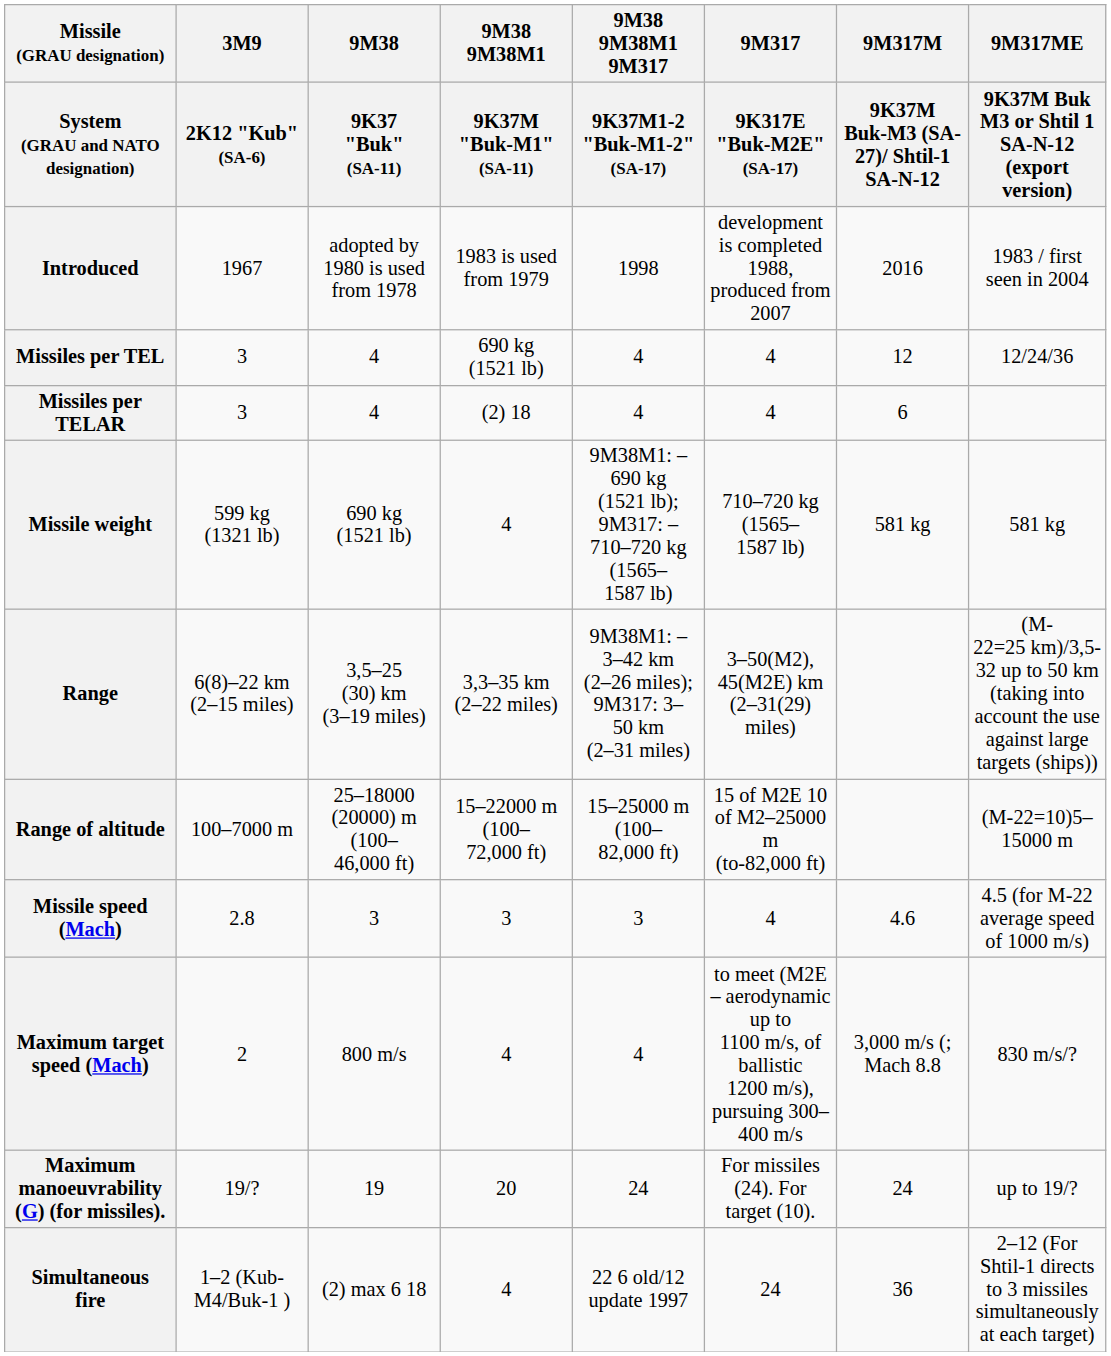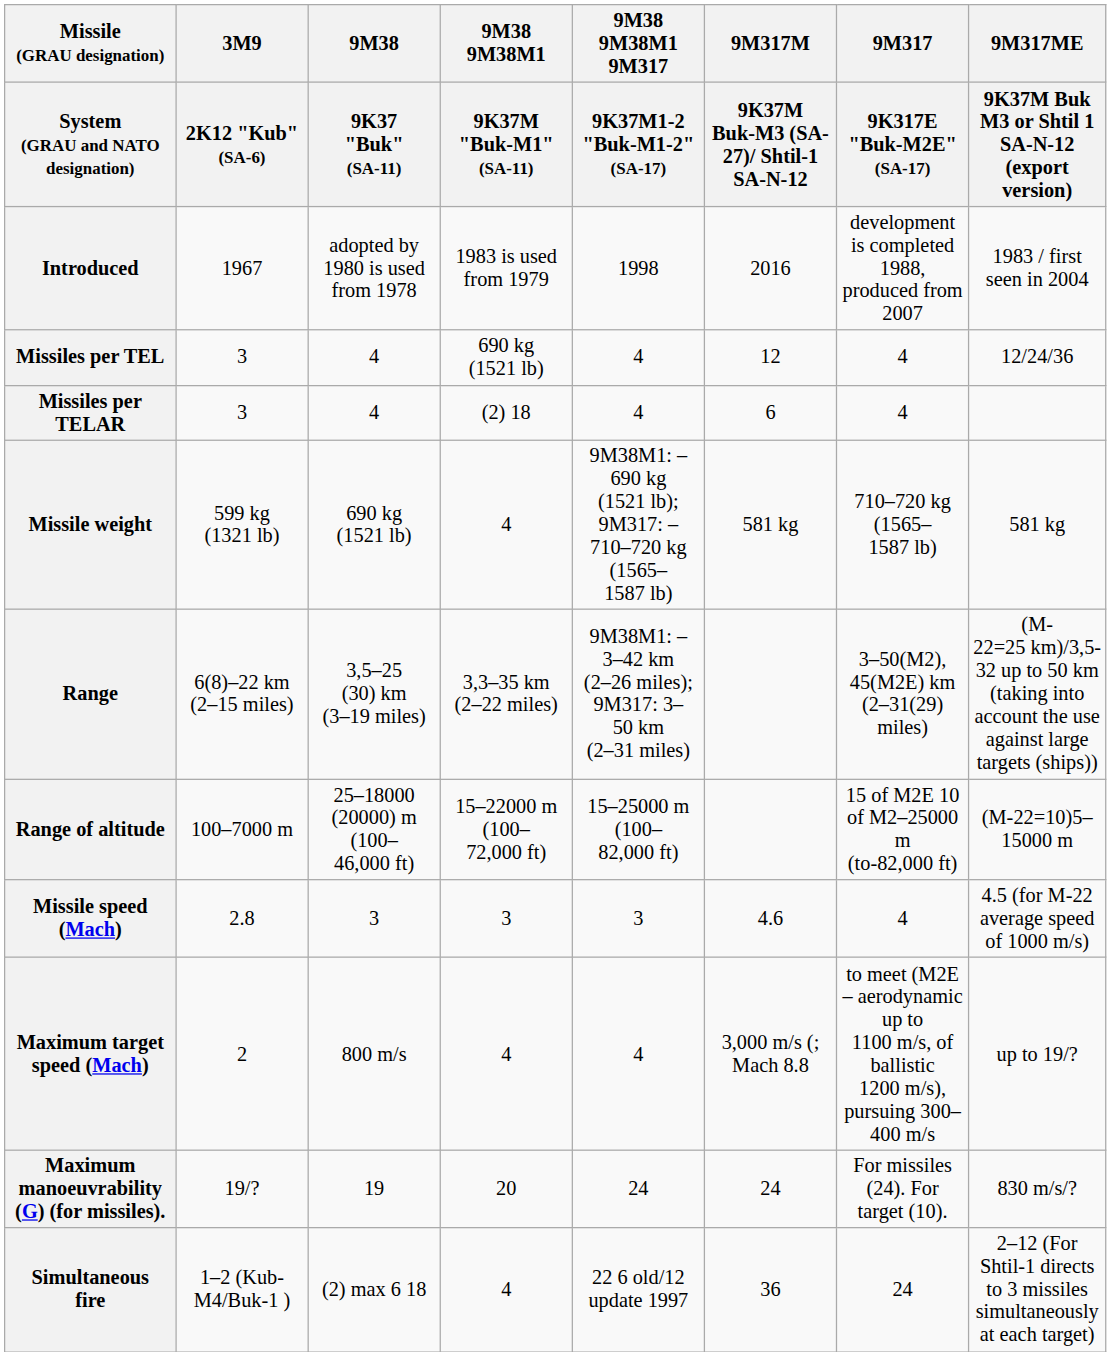columns swapped: (770, 144) <-> (903, 144)
(1037, 1053) 830 m/s/? -> (1037, 1053) up to 19/?
(1037, 1188) up to 19/? -> (1037, 1188) 830 m/s/?
